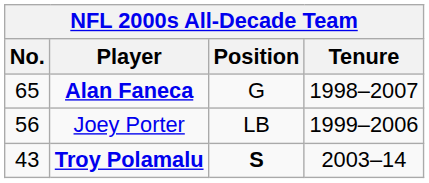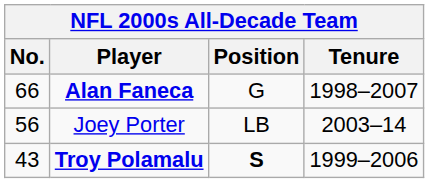(27, 90) 65 -> (27, 90) 66
(364, 125) 1999–2006 -> (364, 125) 2003–14
(364, 159) 2003–14 -> (364, 159) 1999–2006
